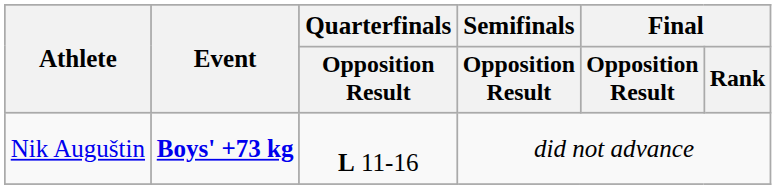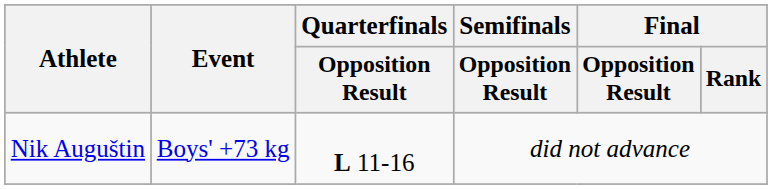(225, 148) bold -> (223, 148) normal
